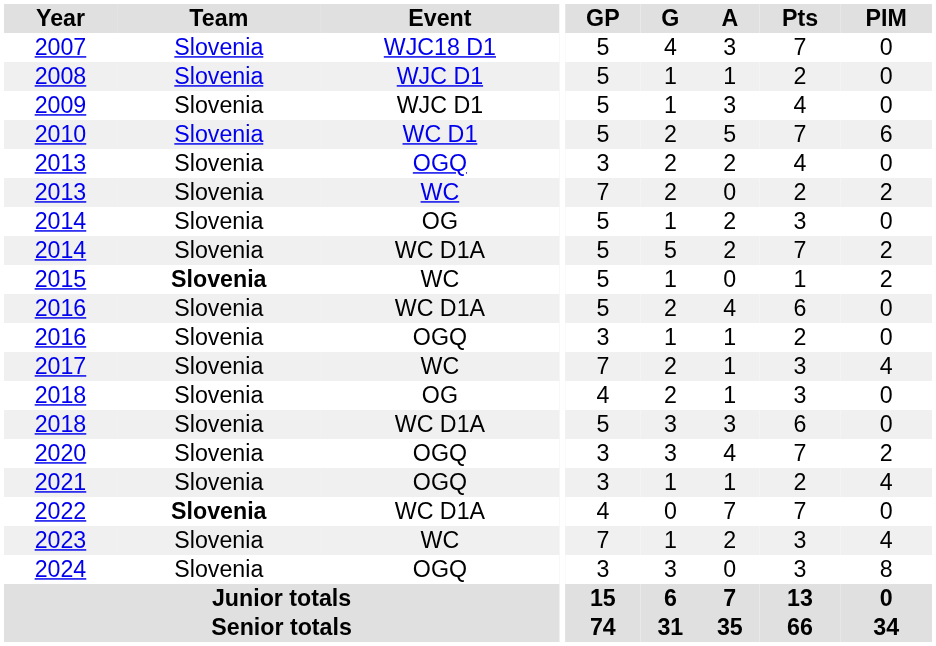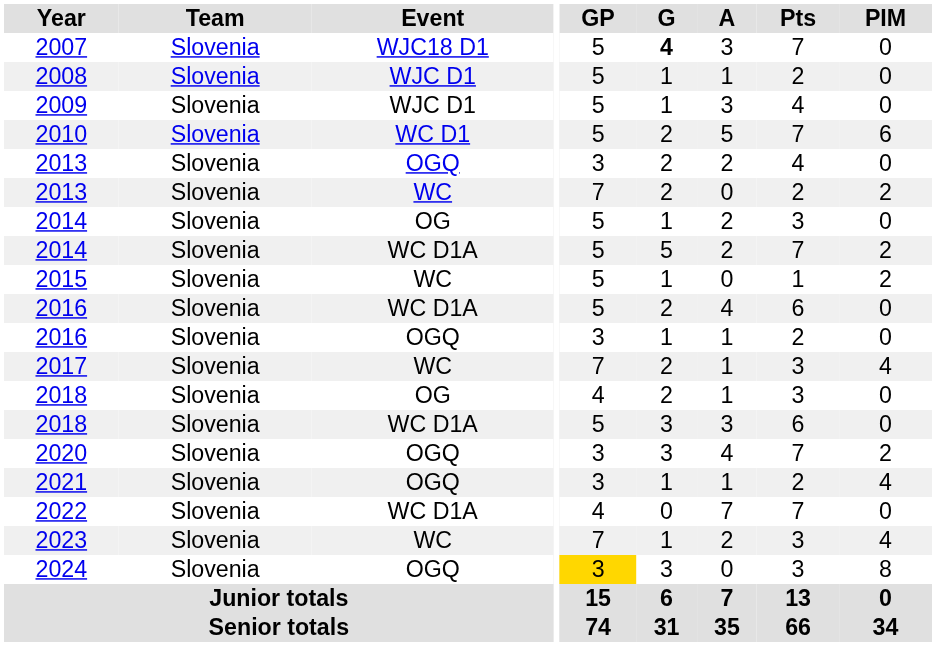(670, 47) normal -> (667, 47) bold
(219, 279) bold -> (215, 279) normal
(219, 511) bold -> (215, 511) normal
(603, 569) no background -> (598, 569) gold background
